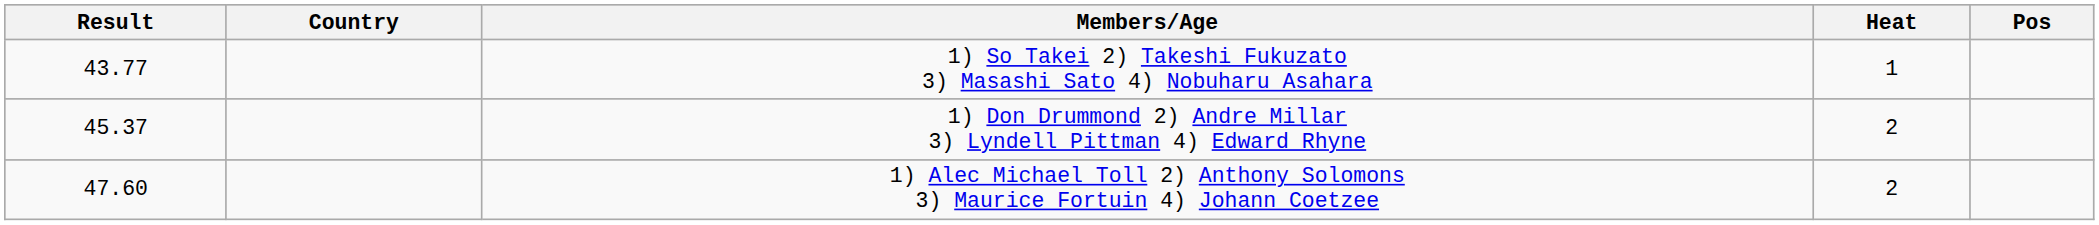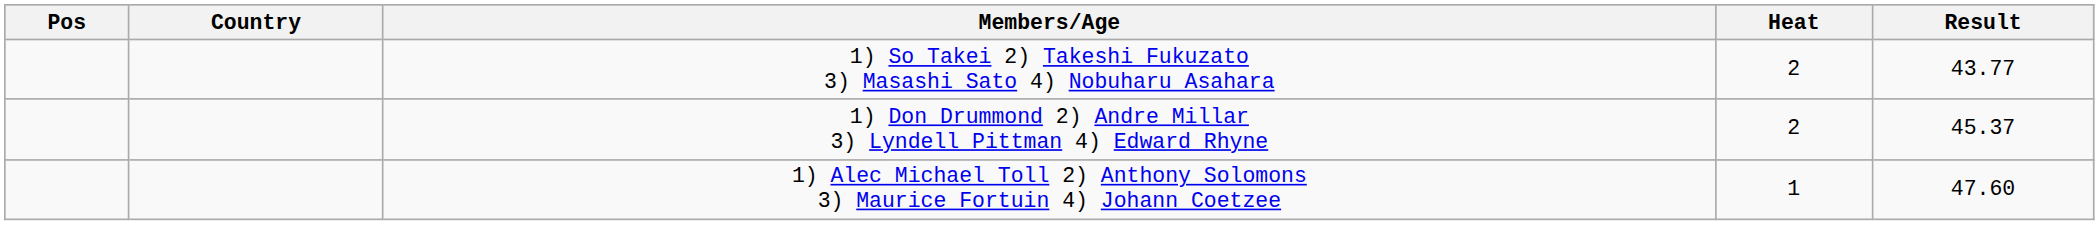columns swapped: (2032, 22) <-> (116, 22)
(1892, 70) 1 -> (1794, 70) 2
(1892, 189) 2 -> (1794, 189) 1
